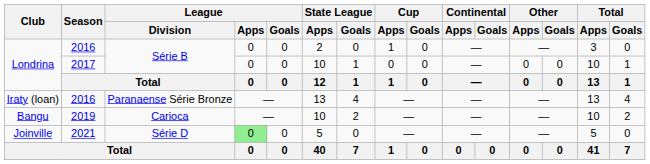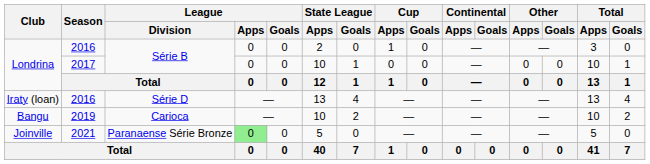(170, 99) Paranaense Série Bronze -> (170, 99) Série D
(170, 133) Série D -> (170, 133) Paranaense Série Bronze
